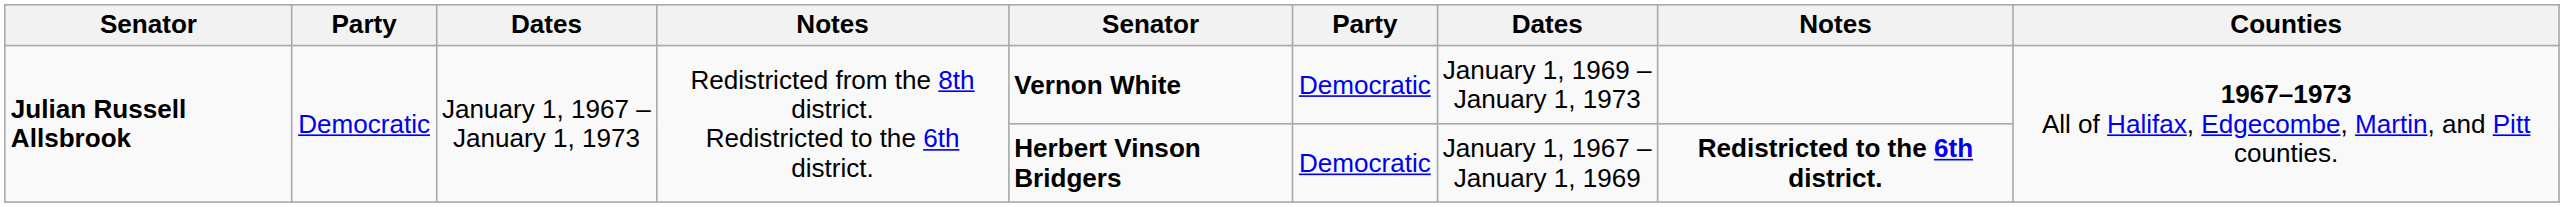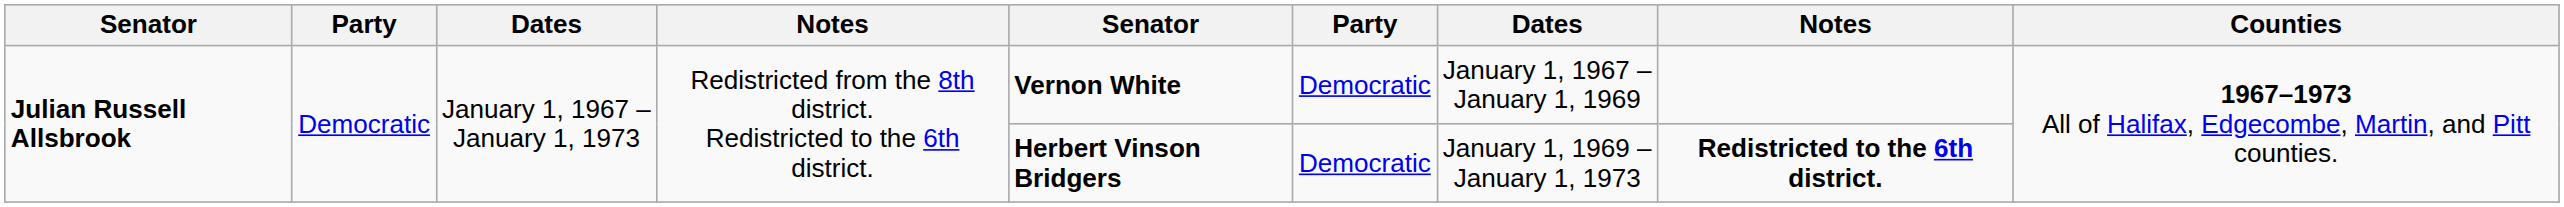(1547, 84) January 1, 1969 – January 1, 1973 -> (1547, 84) January 1, 1967 – January 1, 1969
(1547, 163) January 1, 1967 – January 1, 1969 -> (1547, 163) January 1, 1969 – January 1, 1973
